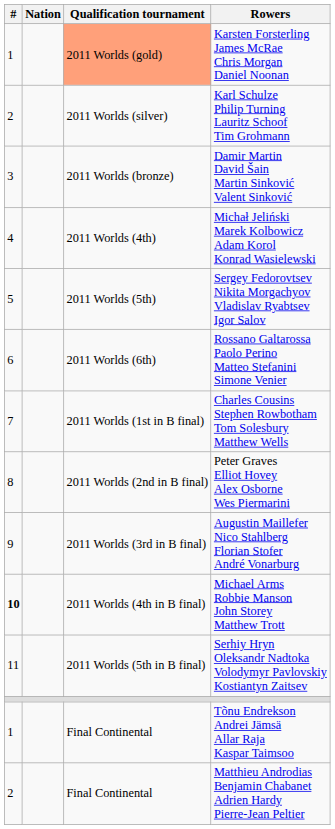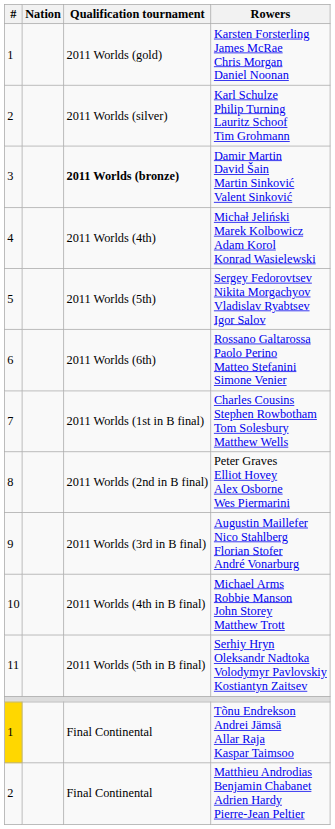(114, 54) lightsalmon background -> (114, 54) no background
(120, 176) normal -> (123, 176) bold
(13, 604) bold -> (13, 604) normal
(10, 732) no background -> (10, 732) gold background
